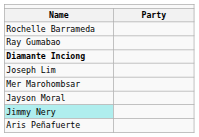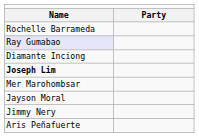(33, 42) no background -> (33, 42) lavender background
(46, 56) bold -> (46, 56) normal
(31, 70) normal -> (31, 70) bold
(31, 111) paleturquoise background -> (31, 111) no background
